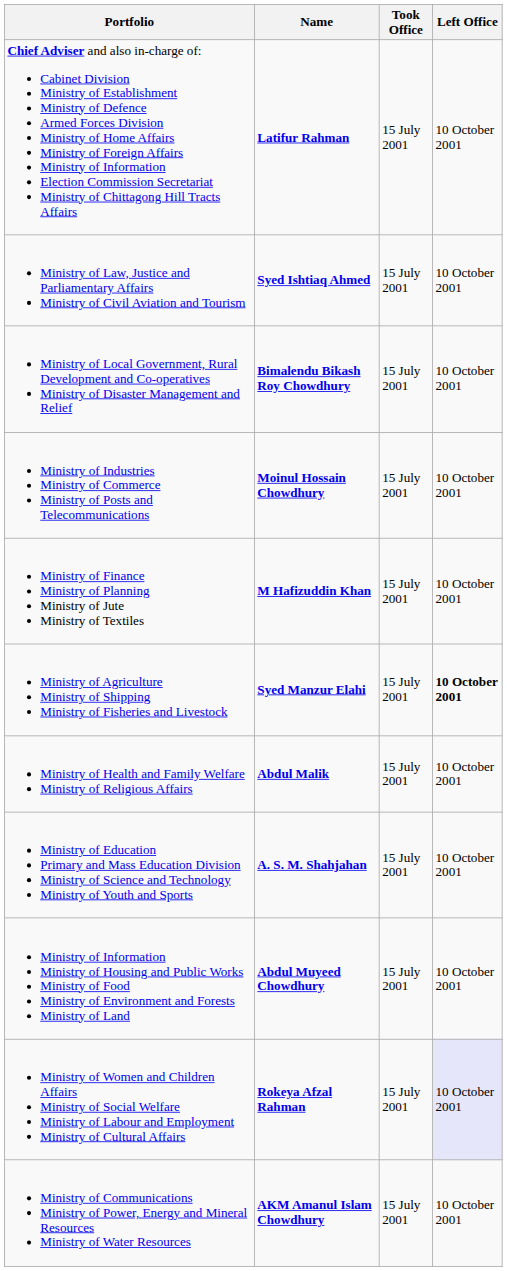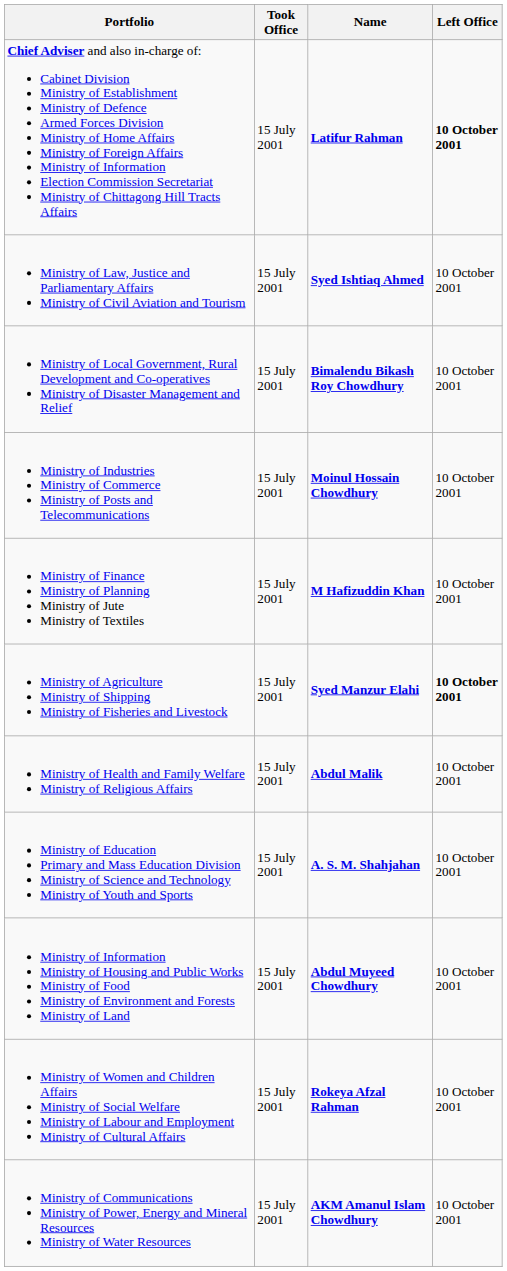columns swapped: (317, 22) <-> (406, 22)
(465, 137) normal -> (467, 137) bold
(465, 1099) lavender background -> (465, 1099) no background
